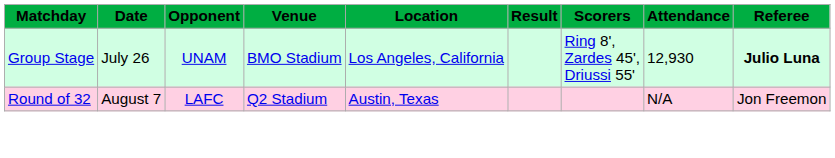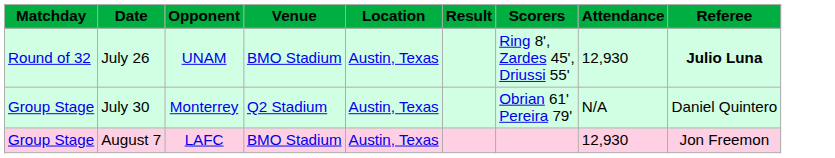(51, 57) Group Stage -> (49, 57) Round of 32
(426, 57) Los Angeles, California -> (394, 57) Austin, Texas
+ row: (125, 107)
(49, 98) Round of 32 -> (51, 140) Group Stage
(287, 98) Q2 Stadium -> (294, 140) BMO Stadium
(660, 98) N/A -> (605, 140) 12,930
